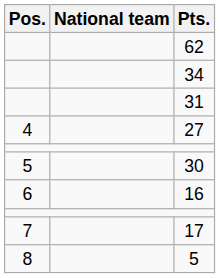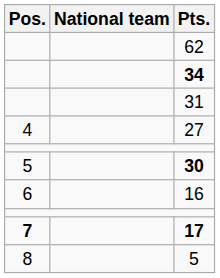(194, 75) normal -> (194, 75) bold
(194, 166) normal -> (194, 166) bold
(27, 230) normal -> (27, 230) bold
(194, 230) normal -> (194, 230) bold
